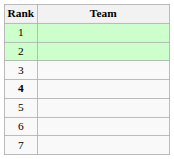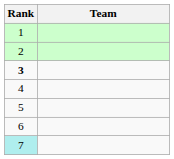(21, 70) normal -> (21, 70) bold
(21, 89) bold -> (21, 89) normal
(21, 145) no background -> (21, 145) paleturquoise background
